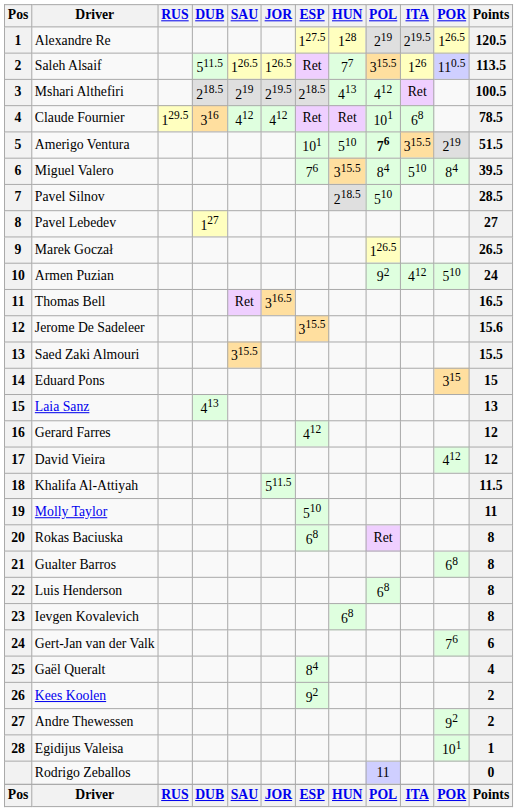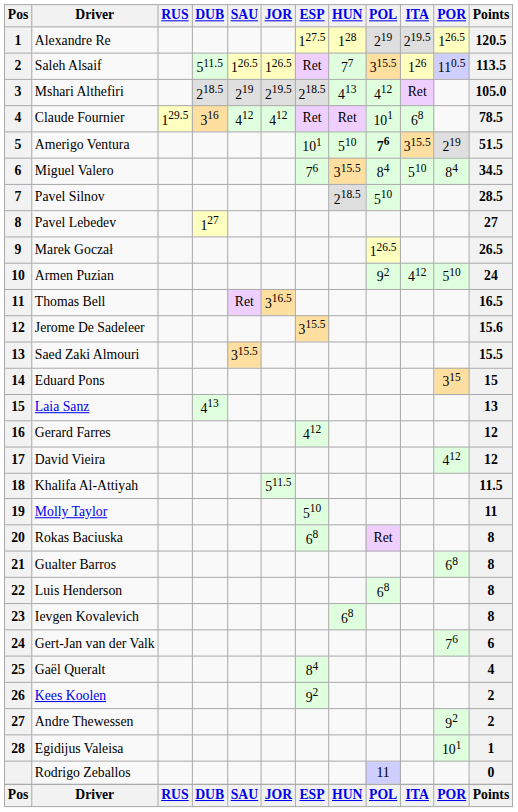(491, 92) 100.5 -> (491, 92) 105.0
(491, 171) 39.5 -> (491, 171) 34.5
